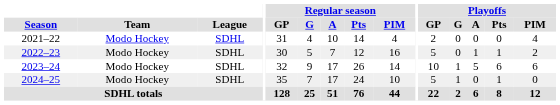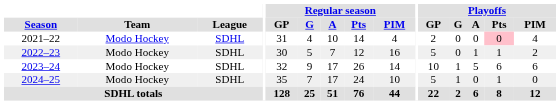(499, 38) no background -> (499, 38) pink background
